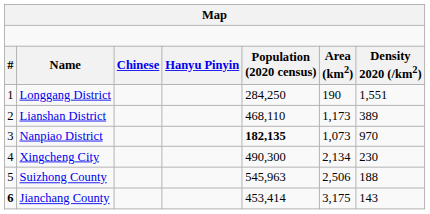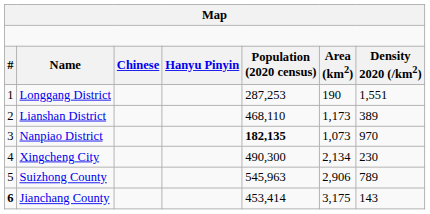(265, 95) 284,250 -> (265, 95) 287,253
(336, 177) 2,506 -> (336, 177) 2,906
(369, 177) 188 -> (369, 177) 789
